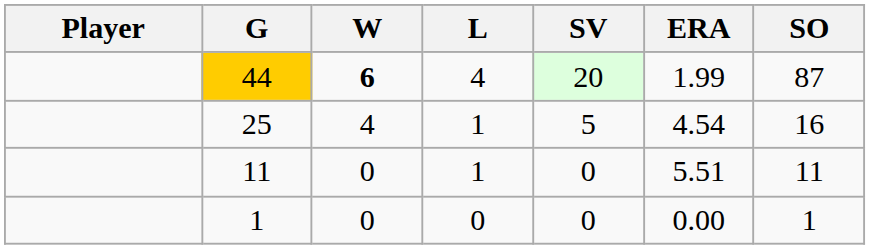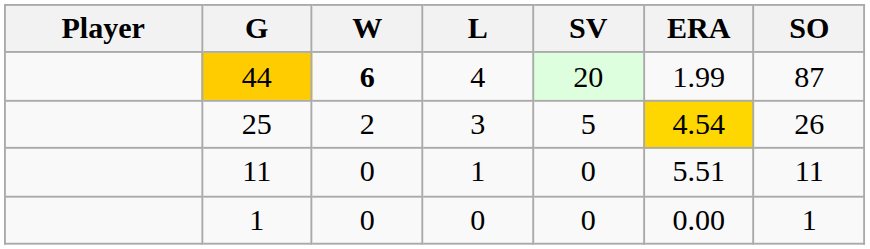(367, 123) 4 -> (367, 123) 2
(478, 123) 1 -> (478, 123) 3
(699, 123) no background -> (699, 123) gold background
(809, 123) 16 -> (809, 123) 26
